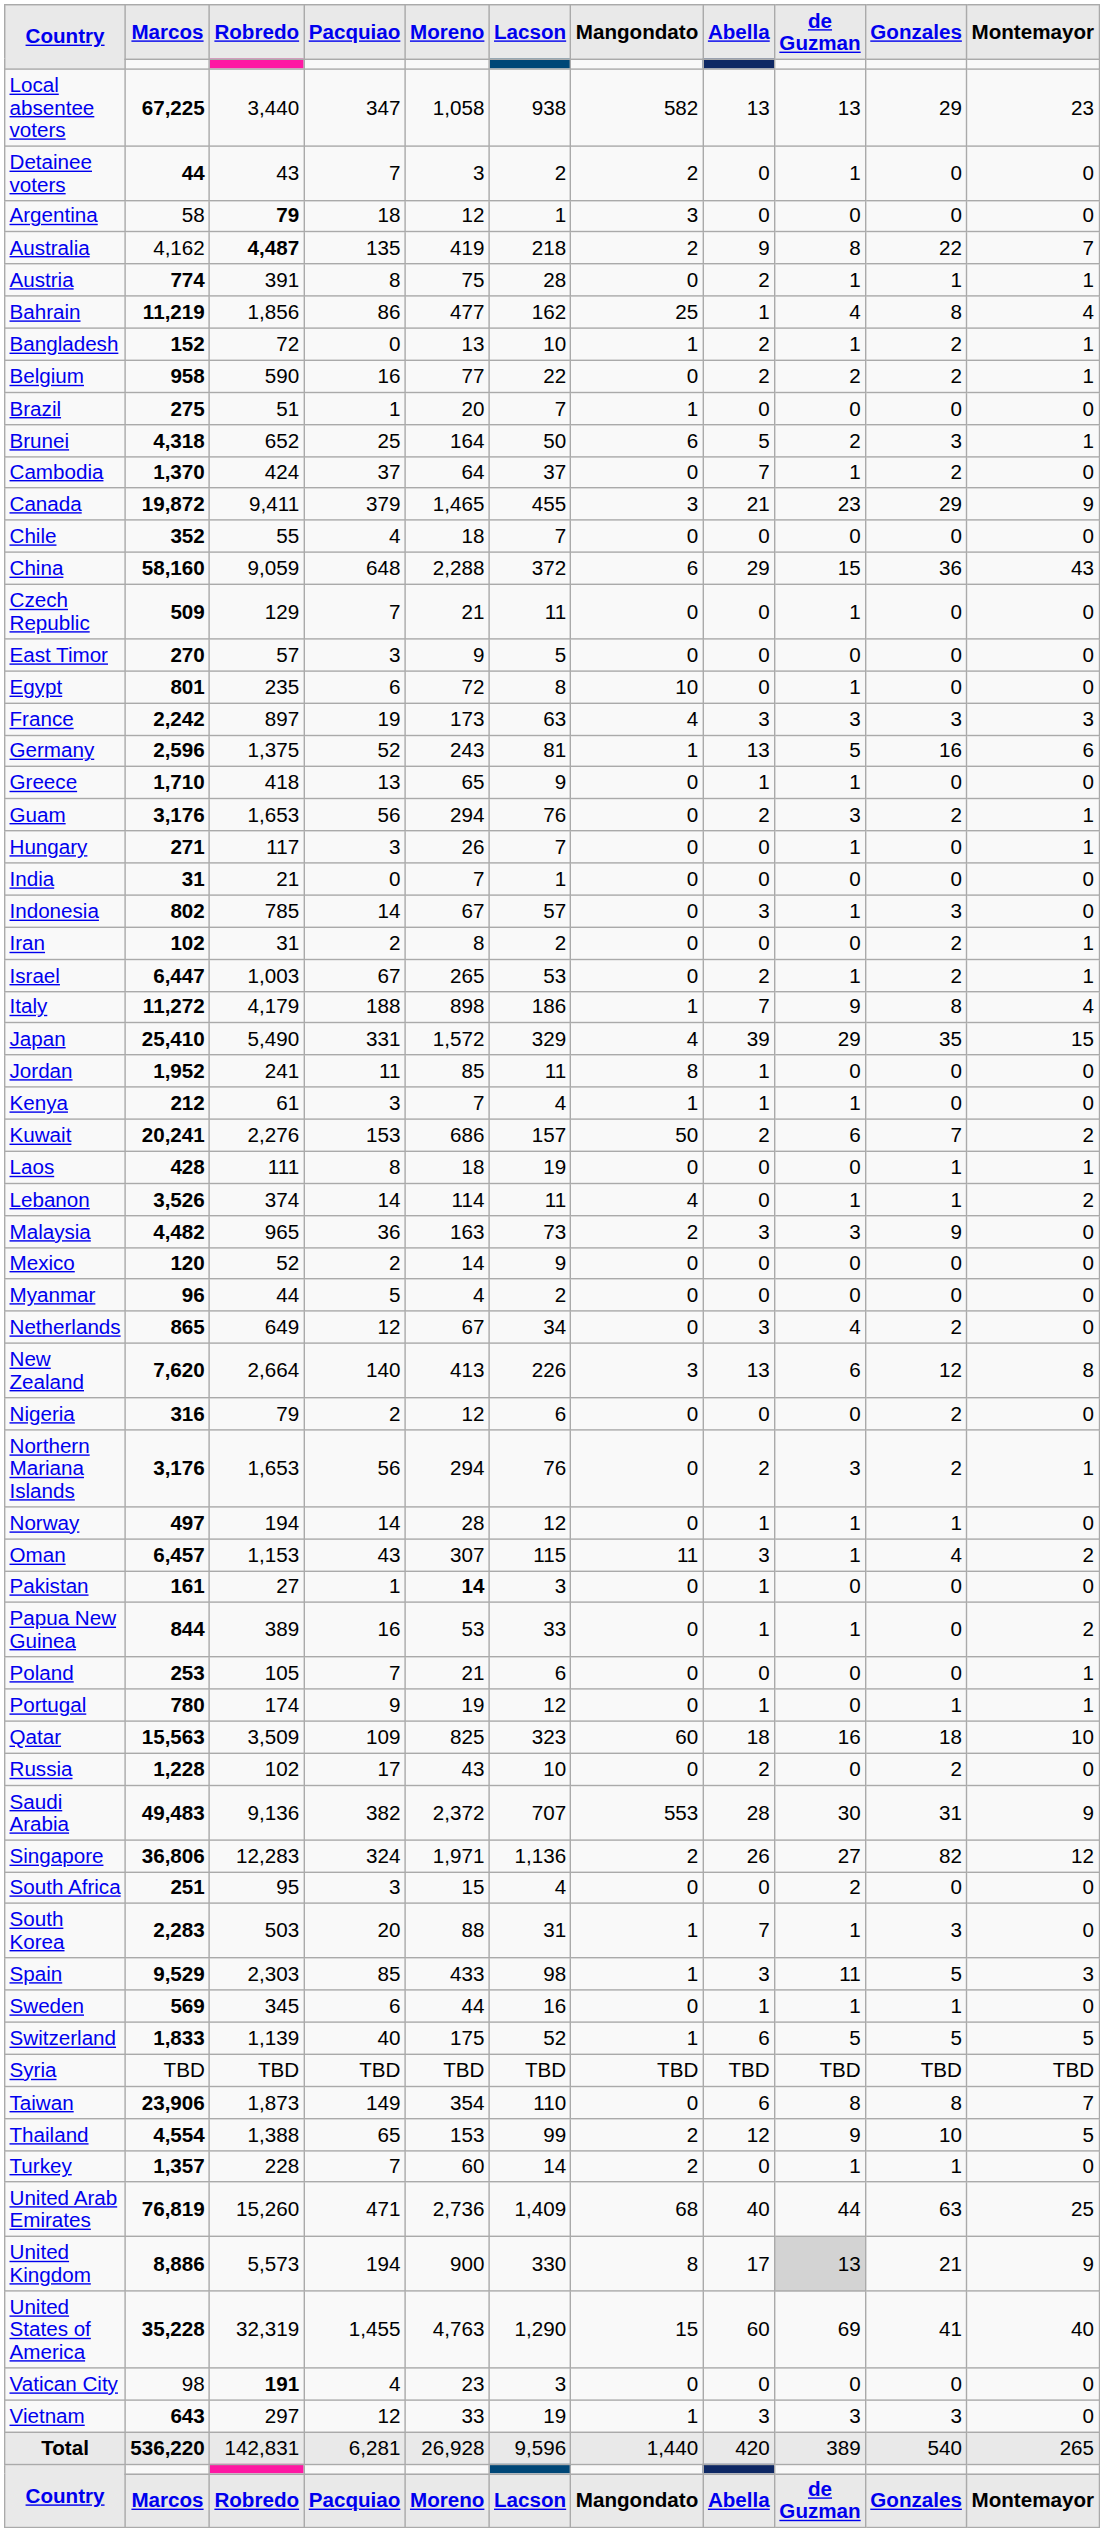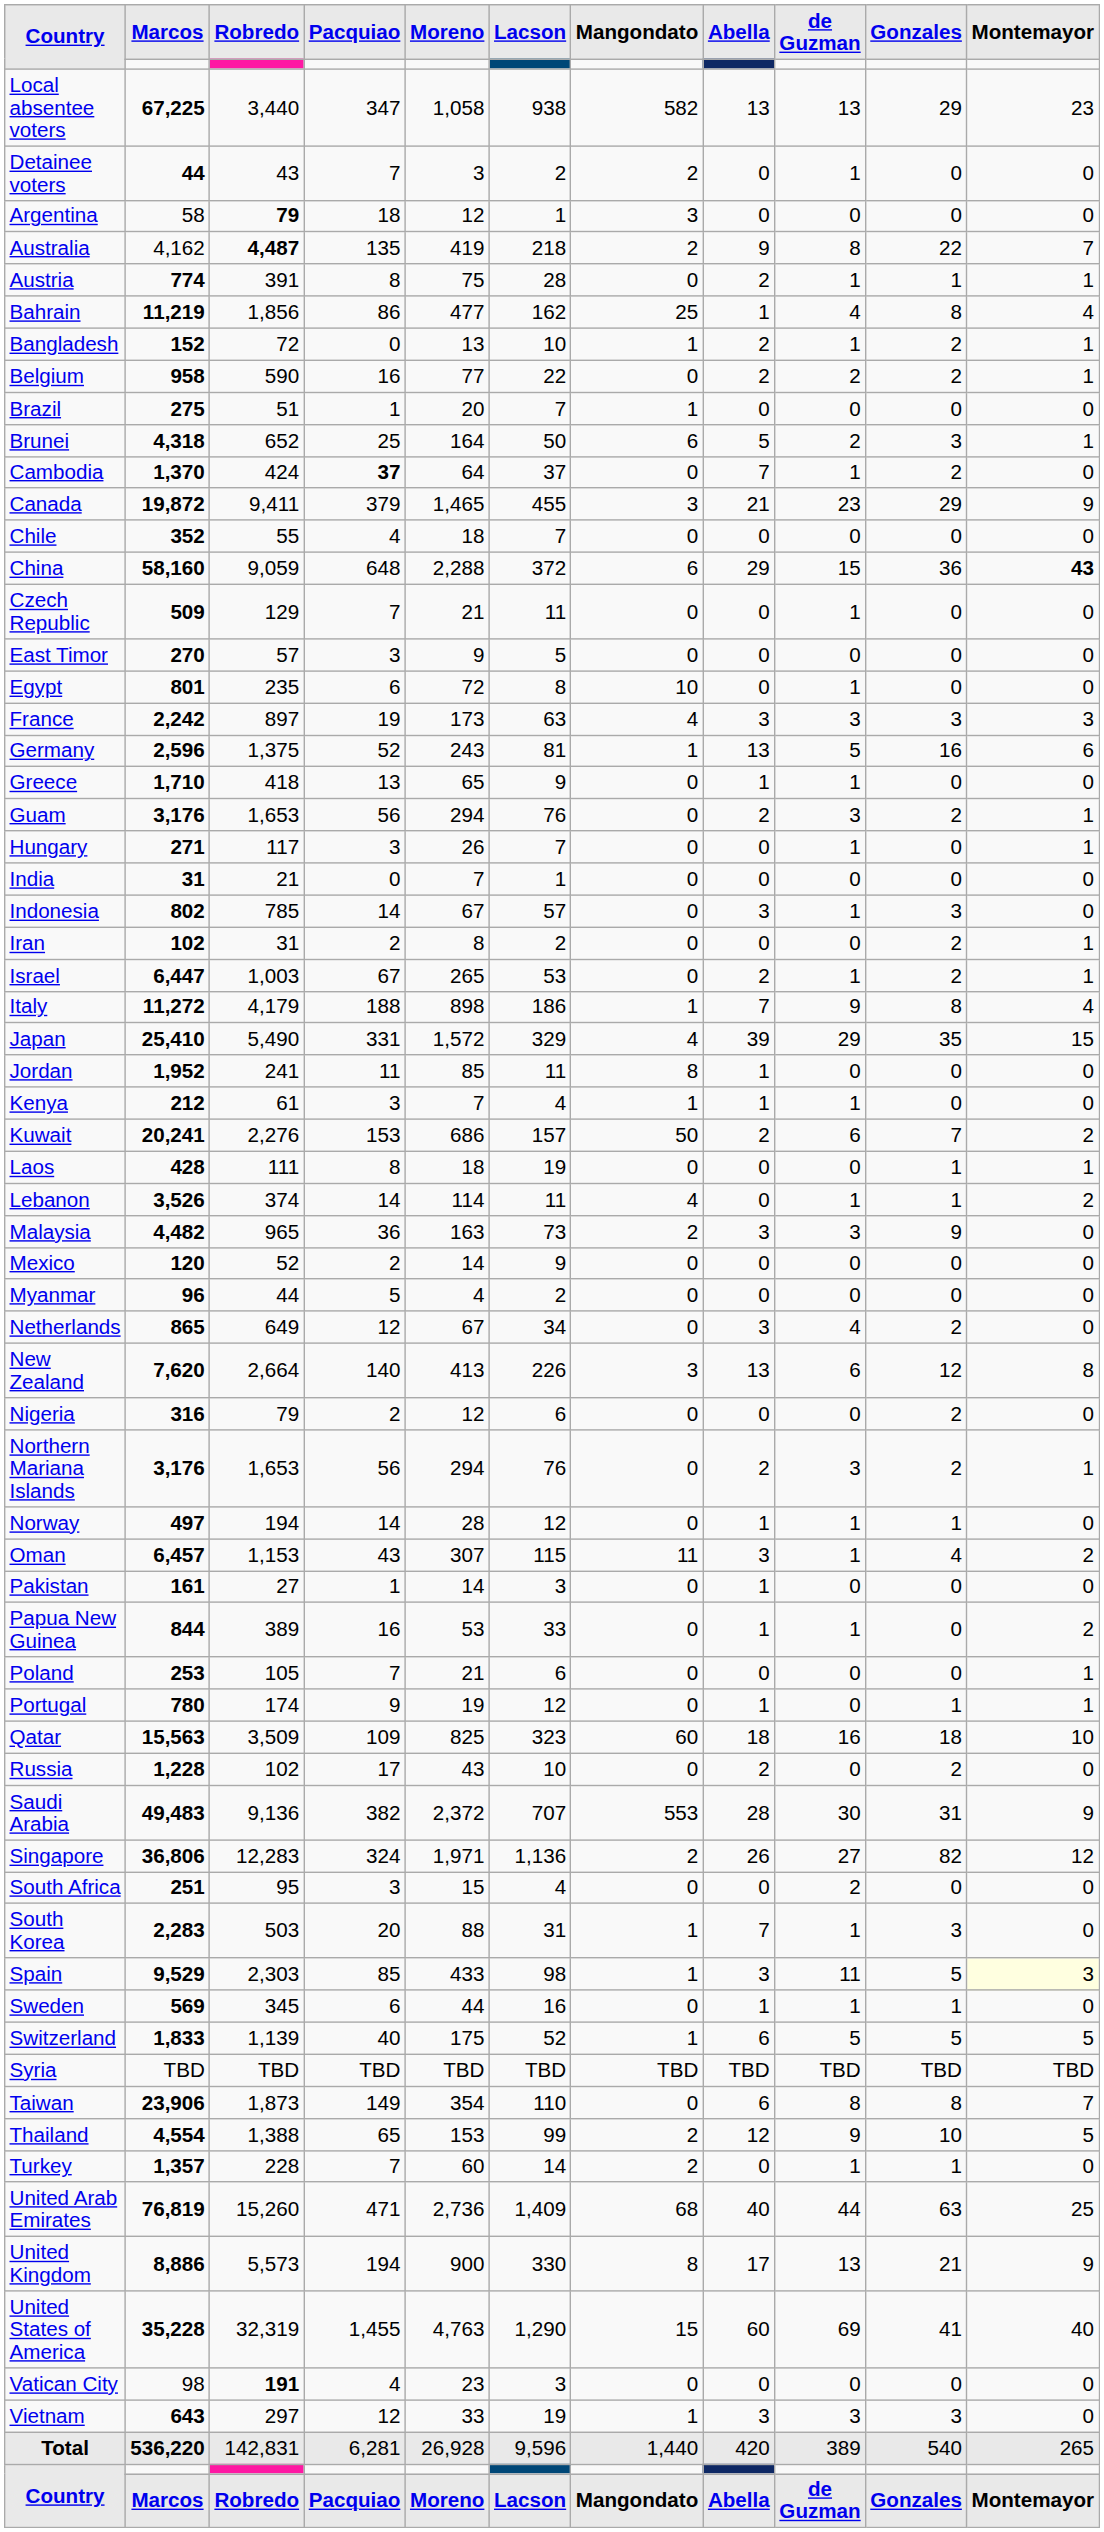(389, 472) normal -> (389, 472) bold
(1083, 568) normal -> (1083, 568) bold
(473, 1586) bold -> (473, 1586) normal
(1088, 1974) no background -> (1088, 1974) lightyellow background
(849, 2264) lightgrey background -> (849, 2264) no background
